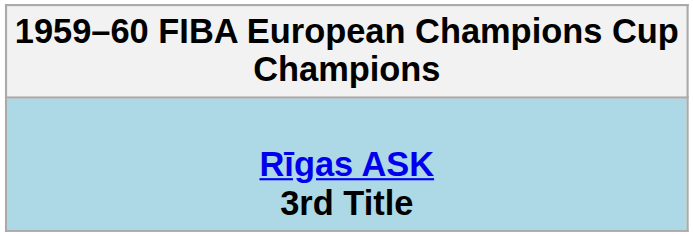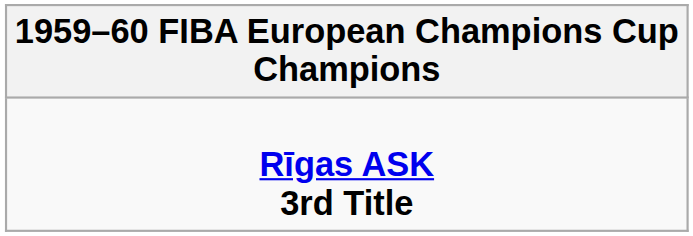(347, 183) lightblue background -> (347, 183) no background
